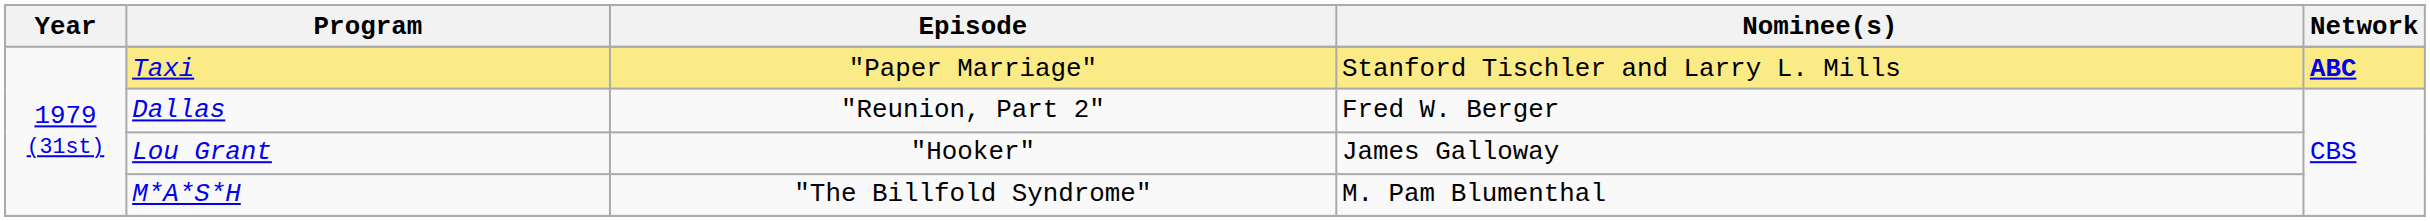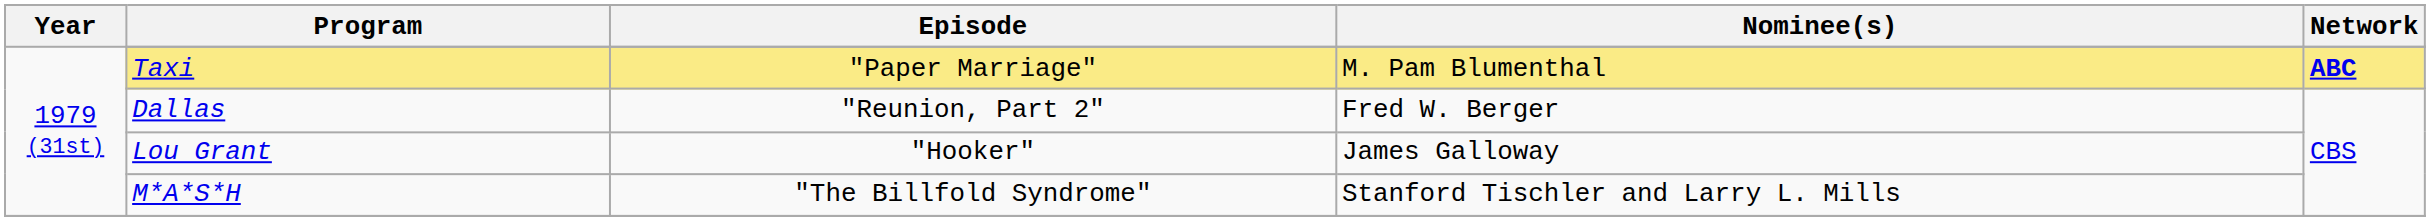(1621, 68) Stanford Tischler and Larry L. Mills -> (1474, 68) M. Pam Blumenthal
(1474, 195) M. Pam Blumenthal -> (1621, 195) Stanford Tischler and Larry L. Mills
